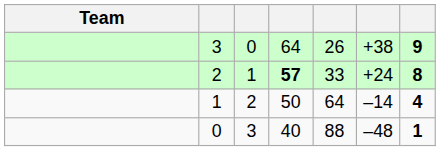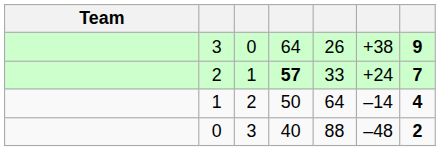(417, 74) 8 -> (417, 74) 7
(417, 131) 1 -> (417, 131) 2
